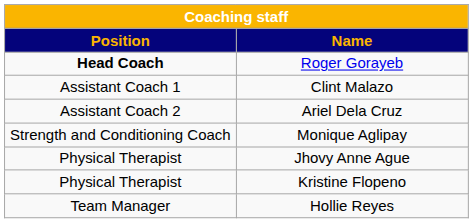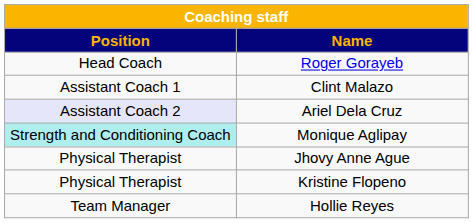(120, 64) bold -> (120, 64) normal
(120, 111) no background -> (120, 111) lavender background
(120, 135) no background -> (120, 135) paleturquoise background
